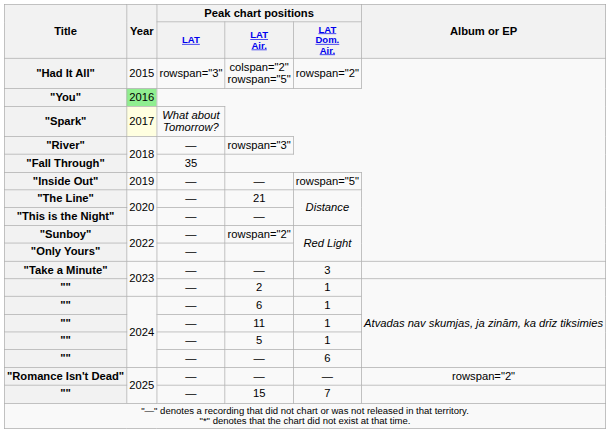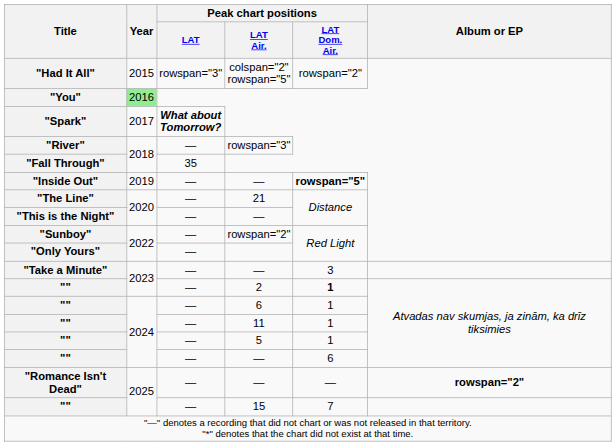(142, 121) lightyellow background -> (142, 121) no background
(191, 121) normal -> (191, 121) bold
(327, 181) normal -> (330, 181) bold
(327, 287) normal -> (330, 287) bold
(484, 376) normal -> (489, 382) bold
